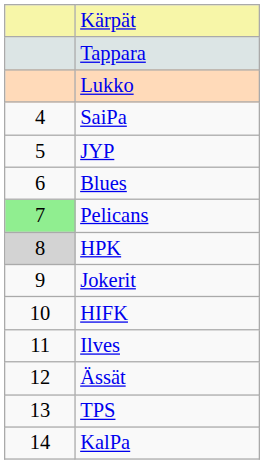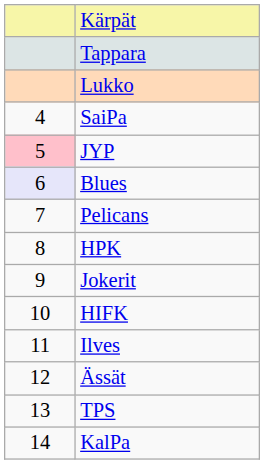(40, 150) no background -> (40, 150) pink background
(40, 183) no background -> (40, 183) lavender background
(40, 215) lightgreen background -> (40, 215) no background
(40, 248) lightgrey background -> (40, 248) no background
